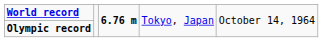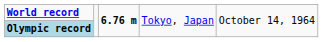(49, 29) no background -> (49, 29) lightblue background
